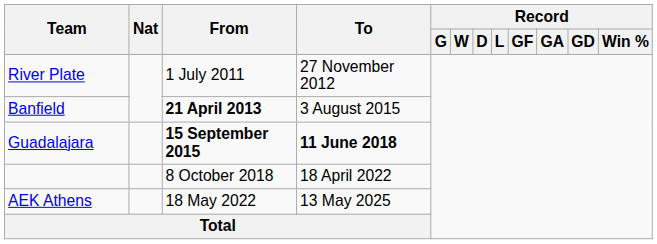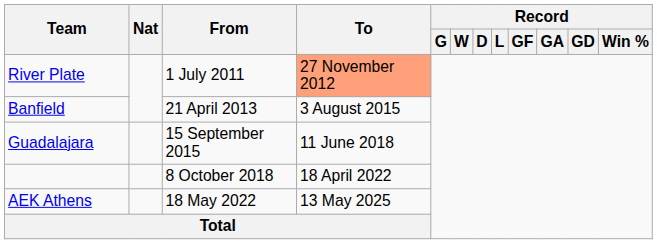(347, 75) no background -> (347, 75) lightsalmon background
(214, 109) bold -> (211, 109) normal
(217, 142) bold -> (215, 142) normal
(348, 142) bold -> (347, 142) normal
